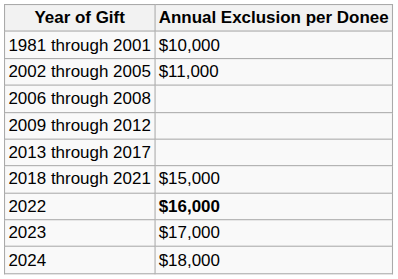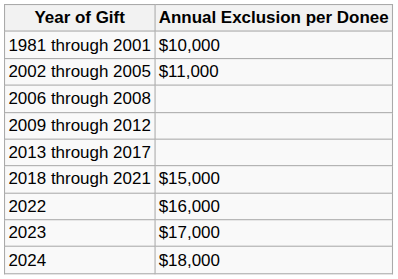(189, 206) bold -> (189, 206) normal
